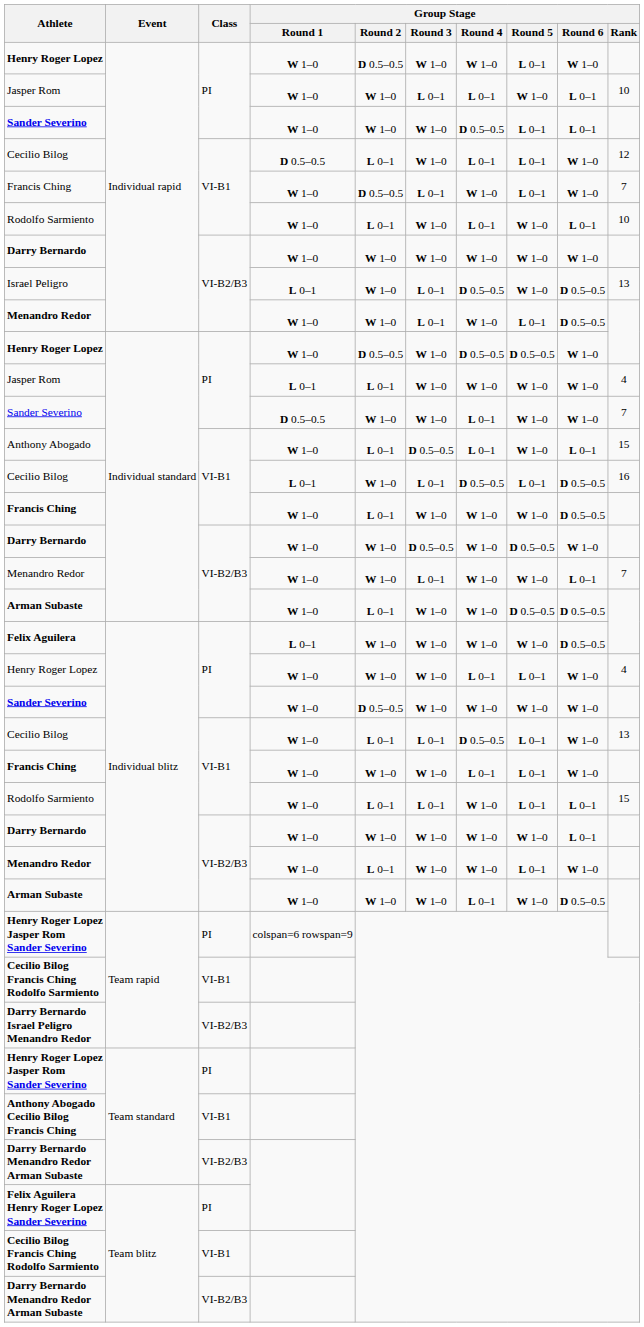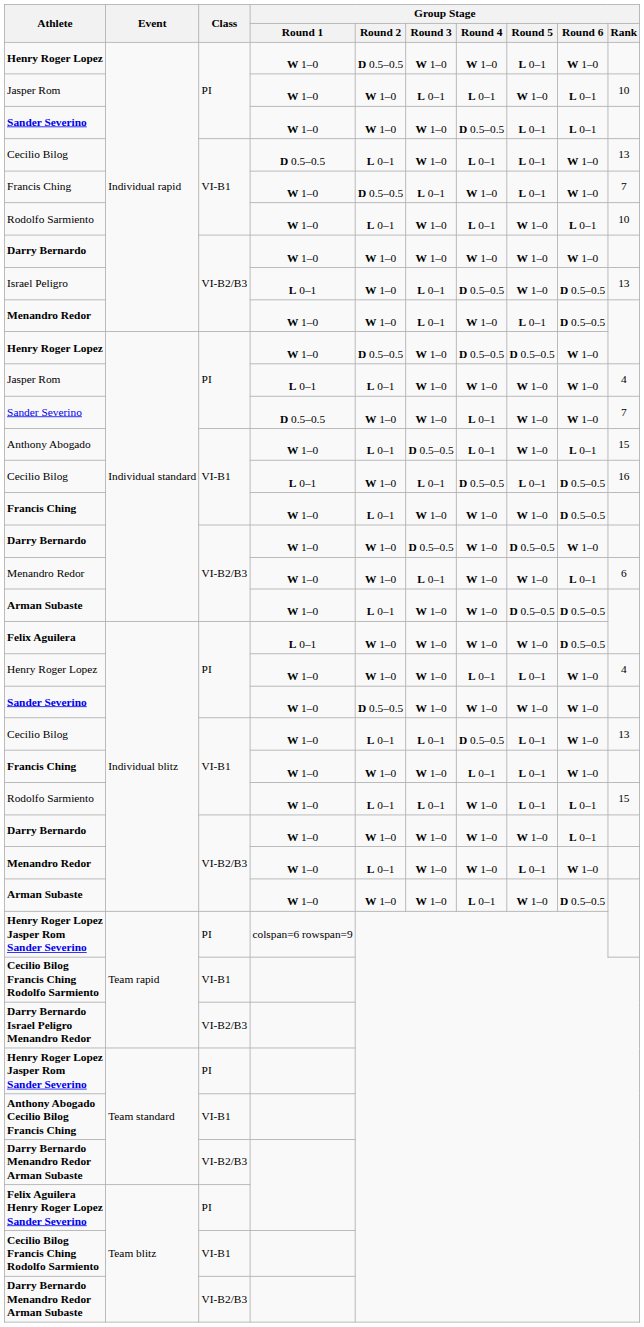(624, 155) 12 -> (624, 155) 13
(624, 573) 7 -> (624, 573) 6
